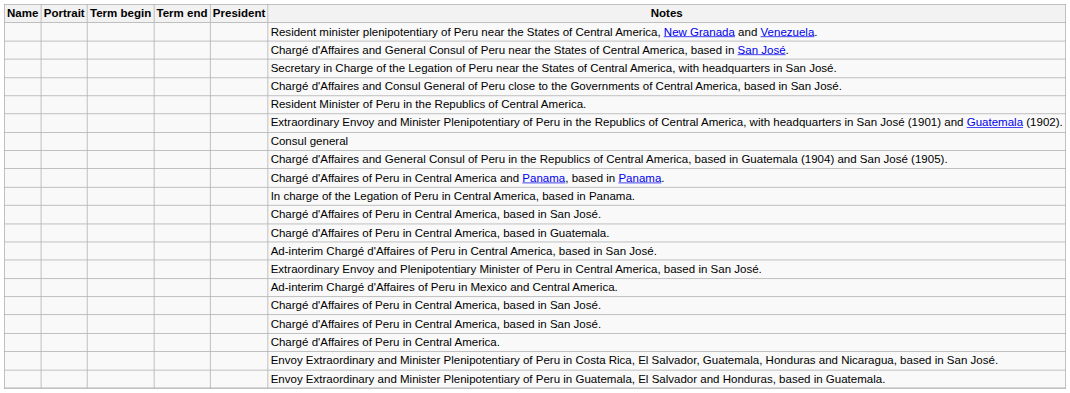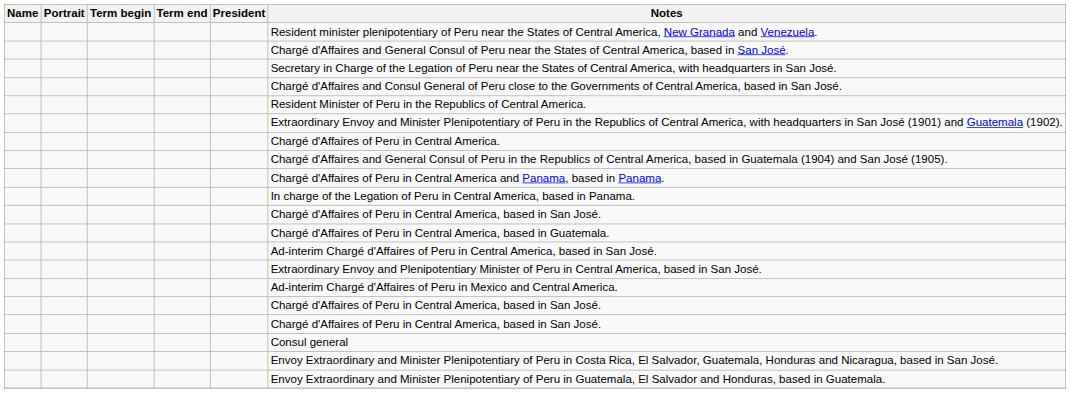(309, 141) Consul general -> (385, 141) Chargé d'Affaires of Peru in Central America.
(385, 342) Chargé d'Affaires of Peru in Central America. -> (309, 342) Consul general
